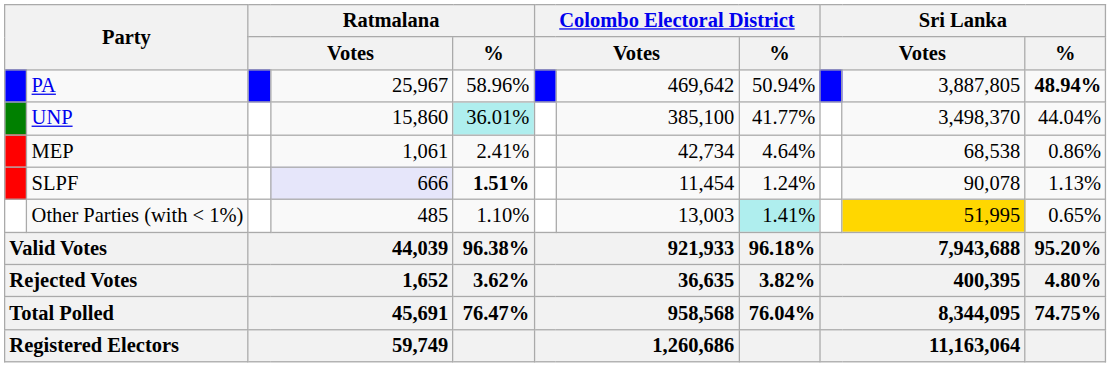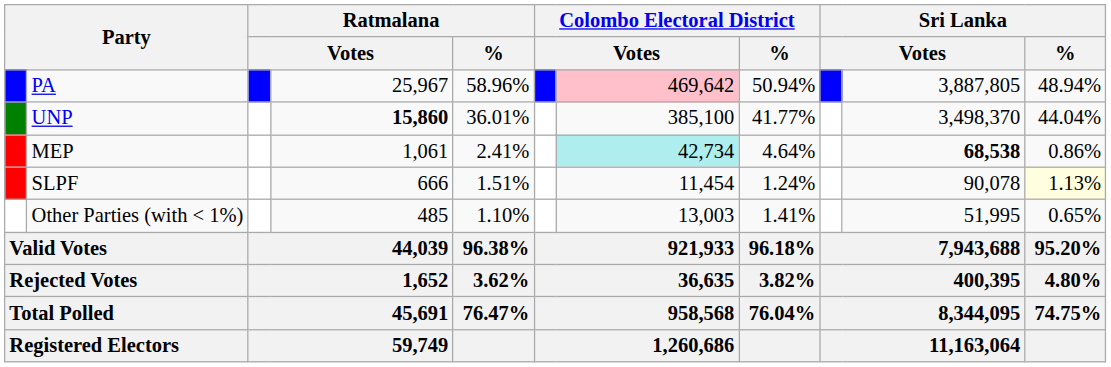(701, 85) no background -> (701, 85) pink background
(1068, 85) bold -> (1070, 85) normal
(420, 118) normal -> (420, 118) bold
(498, 118) paleturquoise background -> (498, 118) no background
(706, 150) no background -> (706, 150) paleturquoise background
(992, 150) normal -> (992, 150) bold
(433, 183) lavender background -> (433, 183) no background
(501, 183) bold -> (503, 183) normal
(1075, 183) no background -> (1075, 183) lightyellow background
(789, 215) paleturquoise background -> (789, 215) no background
(992, 215) gold background -> (992, 215) no background
